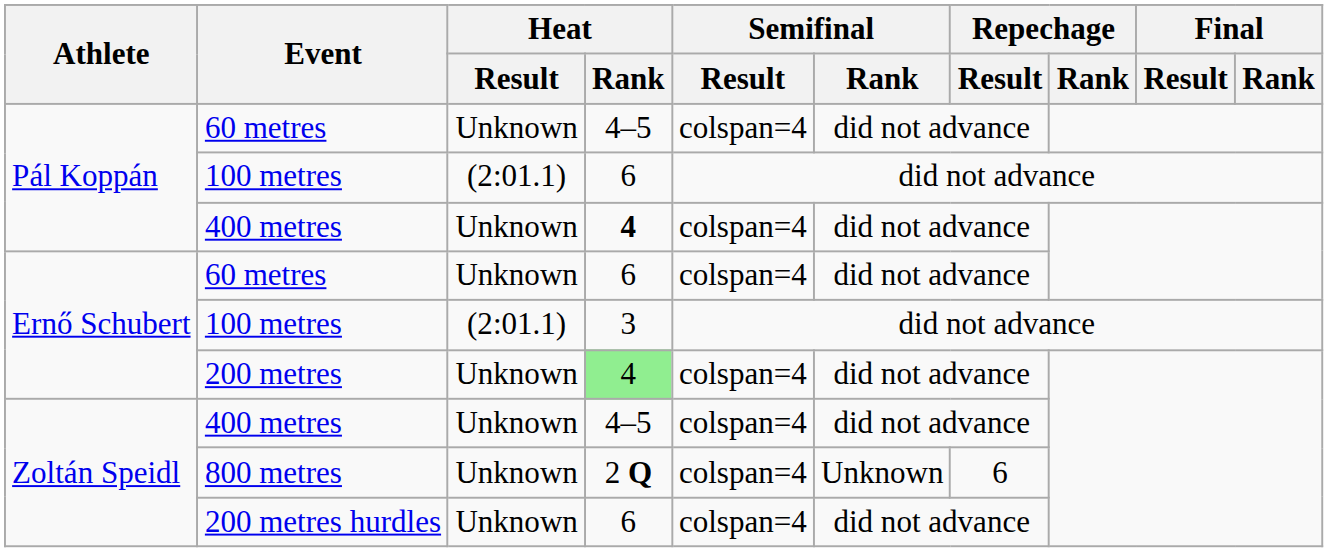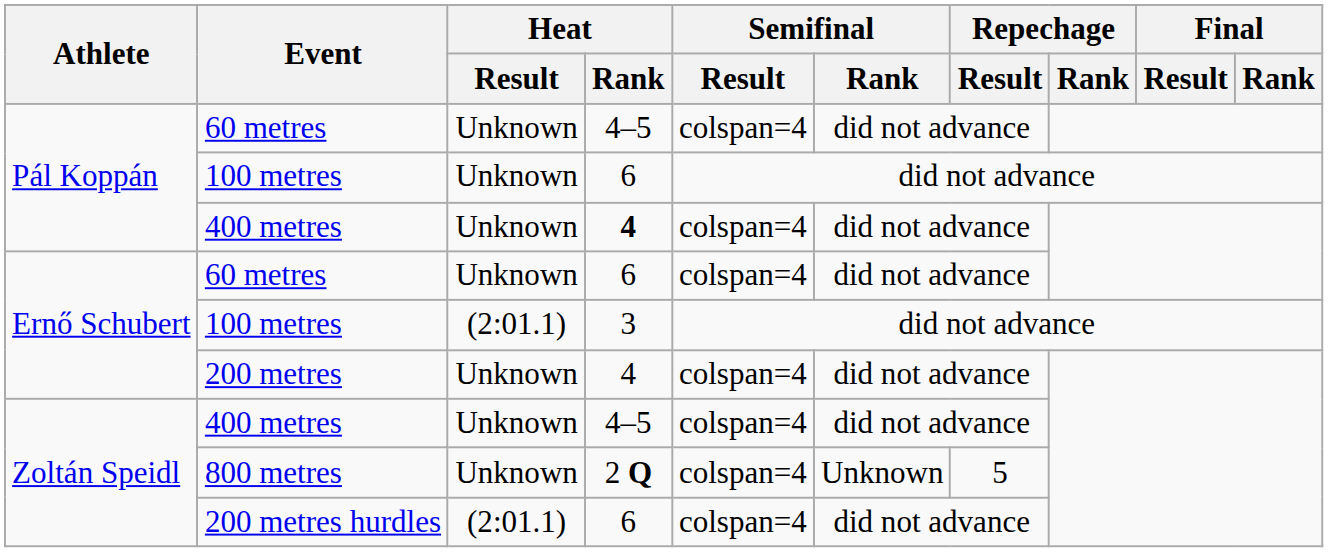(517, 176) (2:01.1) -> (517, 176) Unknown
(628, 373) lightgreen background -> (628, 373) no background
(1000, 472) 6 -> (1000, 472) 5
(517, 521) Unknown -> (517, 521) (2:01.1)
